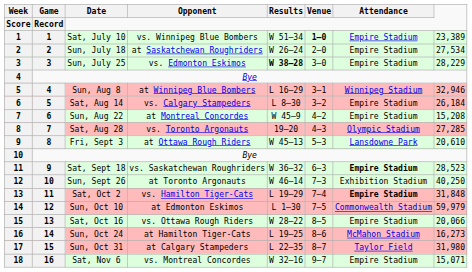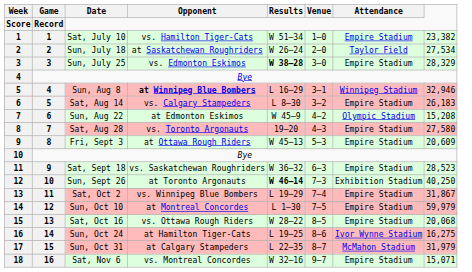(197, 37) vs. Winnipeg Blue Bombers -> (197, 37) vs. Hamilton Tiger-Cats
(319, 37) bold -> (319, 37) normal
(450, 37) 23,389 -> (441, 37) 23,382
(384, 50) Empire Stadium -> (379, 50) Taylor Field
(450, 63) 28,229 -> (441, 63) 28,329
(197, 90) normal -> (197, 90) bold
(450, 103) 26,184 -> (441, 103) 26,183
(197, 116) at Montreal Concordes -> (197, 116) at Edmonton Eskimos
(384, 116) Empire Stadium -> (379, 116) Olympic Stadium
(384, 129) Olympic Stadium -> (379, 129) Empire Stadium
(450, 129) 27,285 -> (441, 129) 27,580
(384, 142) Lansdowne Park -> (379, 142) Empire Stadium
(450, 142) 20,610 -> (441, 142) 20,609
(384, 169) bold -> (379, 169) normal
(286, 182) normal -> (286, 182) bold
(197, 195) vs. Hamilton Tiger-Cats -> (197, 195) vs. Winnipeg Blue Bombers
(384, 195) bold -> (379, 195) normal
(450, 195) 31,848 -> (441, 195) 31,867
(197, 208) at Edmonton Eskimos -> (197, 208) at Montreal Concordes
(384, 208) Commonwealth Stadium -> (379, 208) Empire Stadium
(450, 221) 20,066 -> (441, 221) 20,068
(384, 234) McMahon Stadium -> (379, 234) Ivor Wynne Stadium
(450, 234) 16,273 -> (441, 234) 16,275
(384, 247) Taylor Field -> (379, 247) McMahon Stadium
(450, 247) 31,980 -> (441, 247) 31,979
